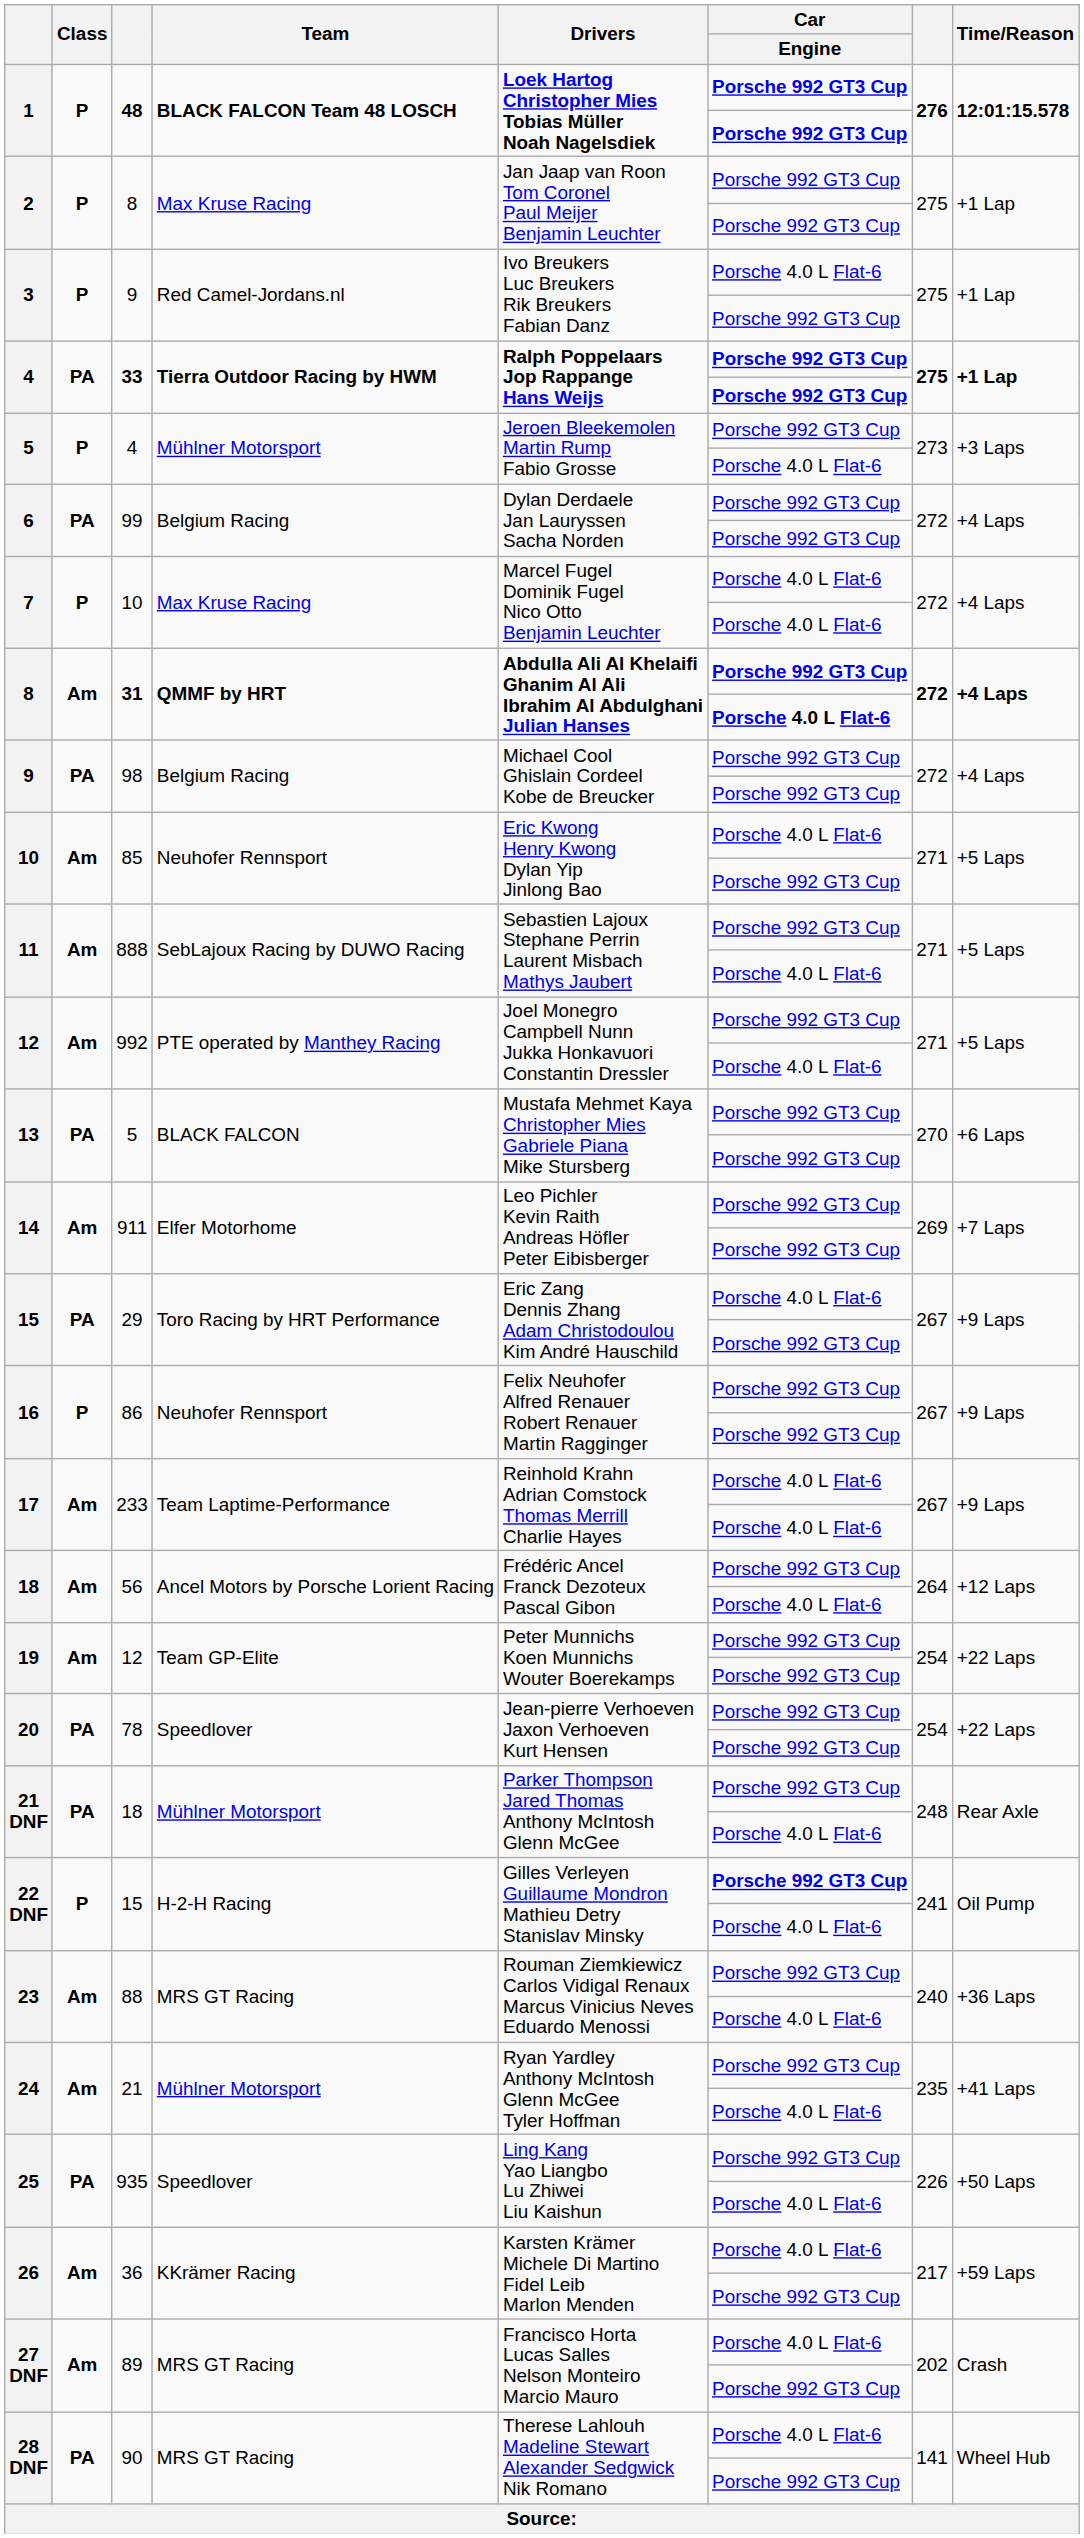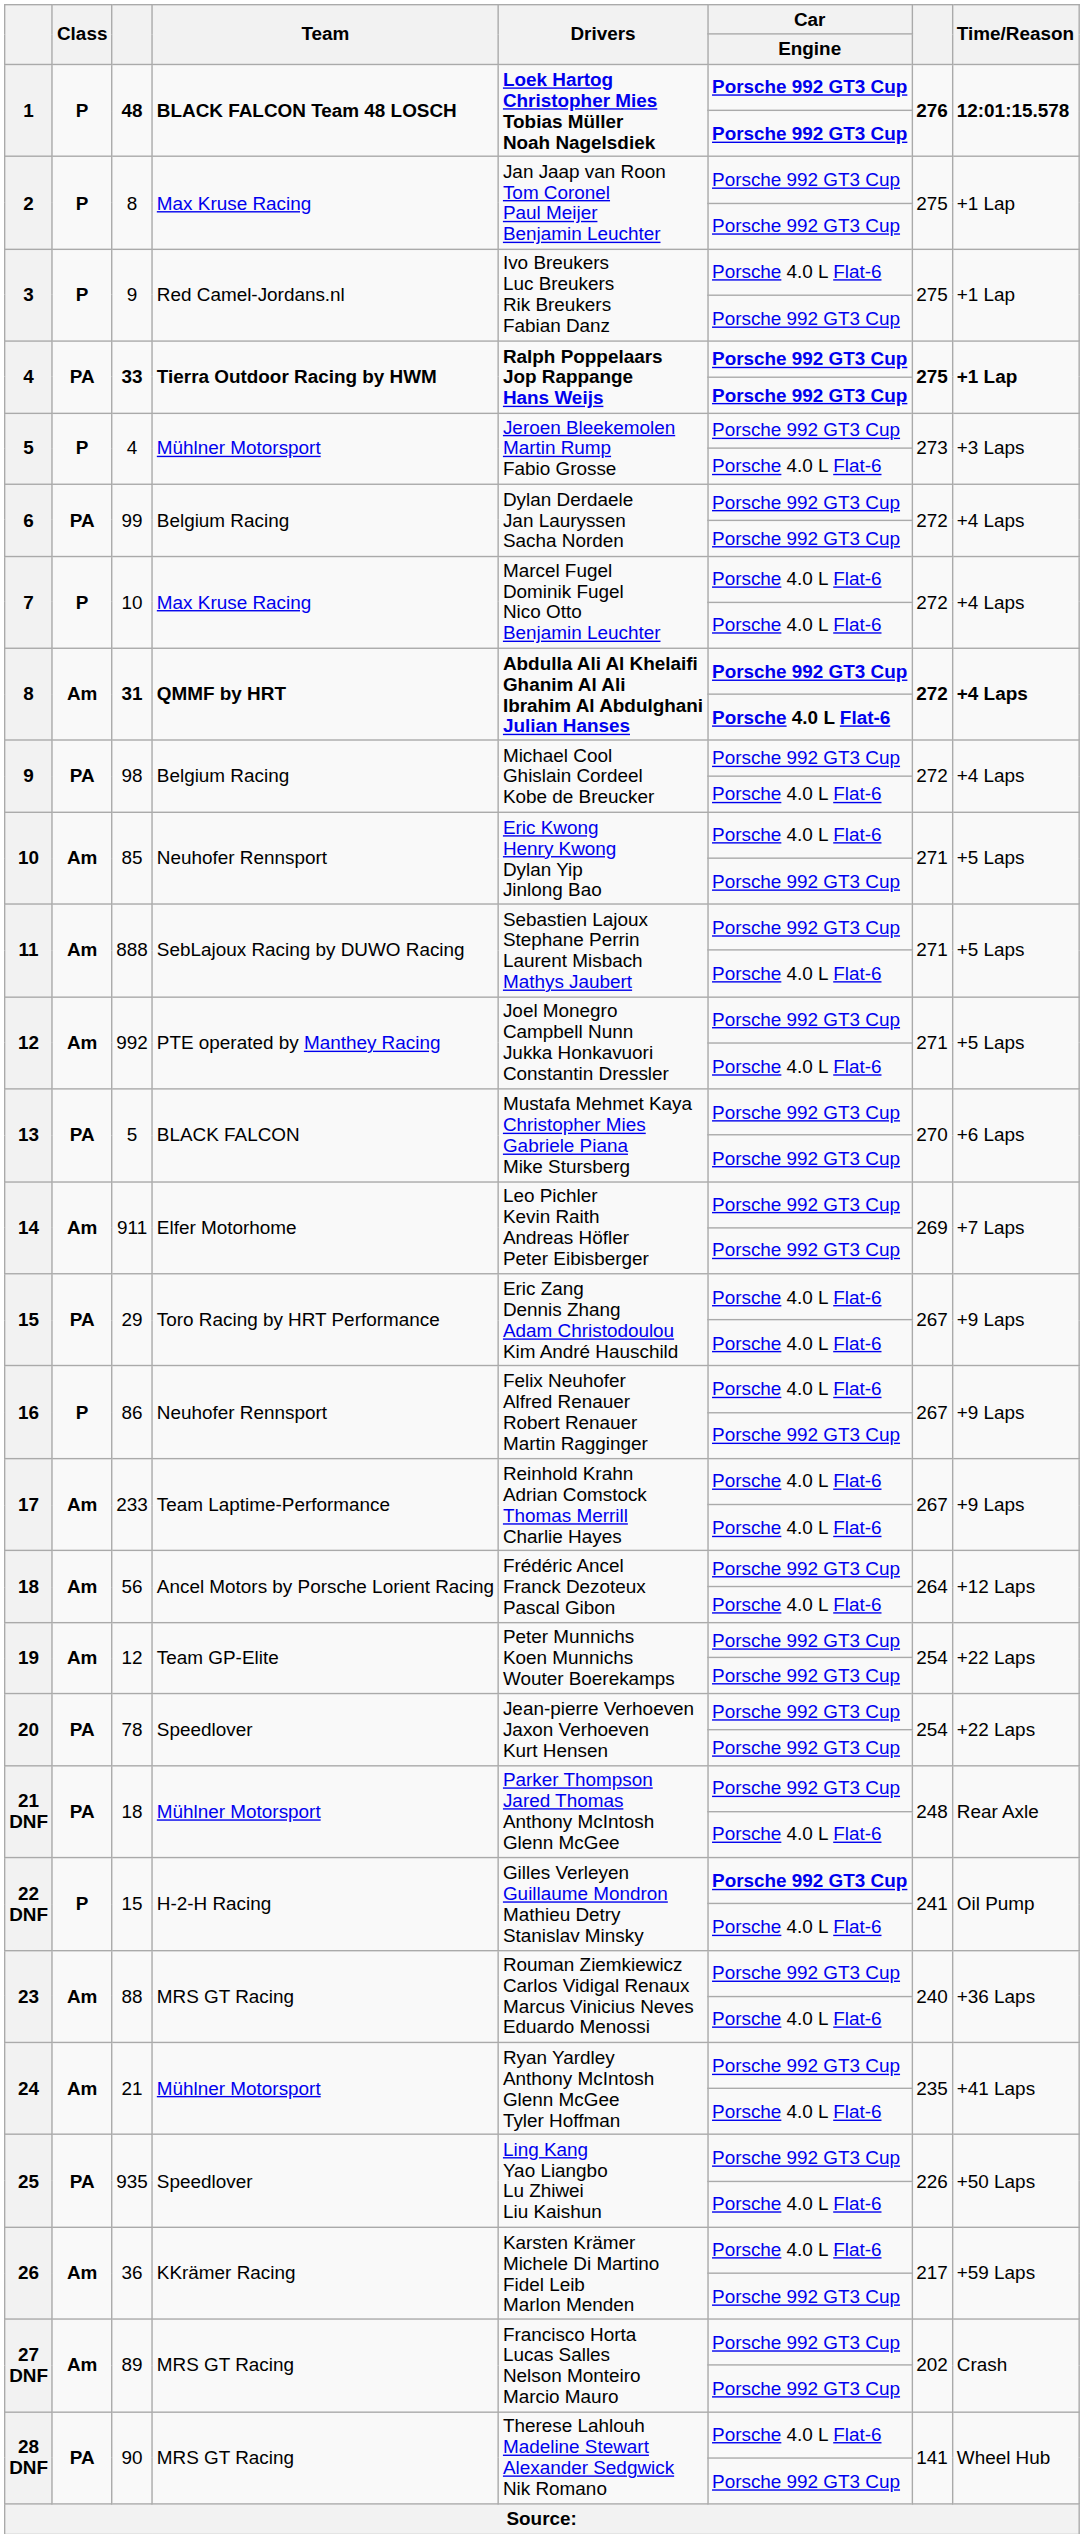(806, 794) Porsche 992 GT3 Cup -> (797, 794) Porsche 4.0 L Flat-6
(806, 1343) Porsche 992 GT3 Cup -> (797, 1343) Porsche 4.0 L Flat-6
(806, 1389) Porsche 992 GT3 Cup -> (797, 1389) Porsche 4.0 L Flat-6
(797, 2342) Porsche 4.0 L Flat-6 -> (806, 2342) Porsche 992 GT3 Cup
